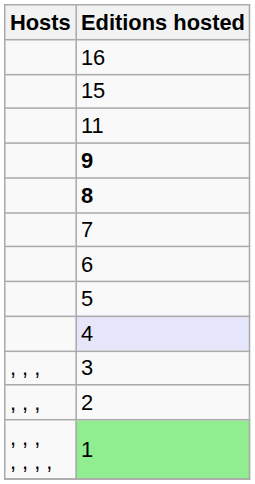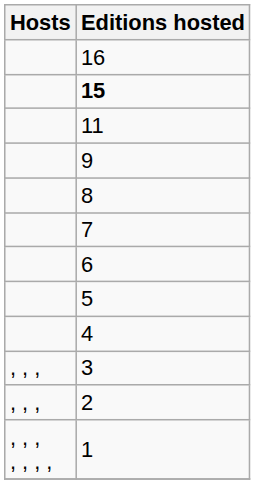(93, 92) normal -> (93, 92) bold
(87, 161) bold -> (87, 161) normal
(87, 195) bold -> (87, 195) normal
(87, 334) lavender background -> (87, 334) no background
(87, 450) lightgreen background -> (87, 450) no background
